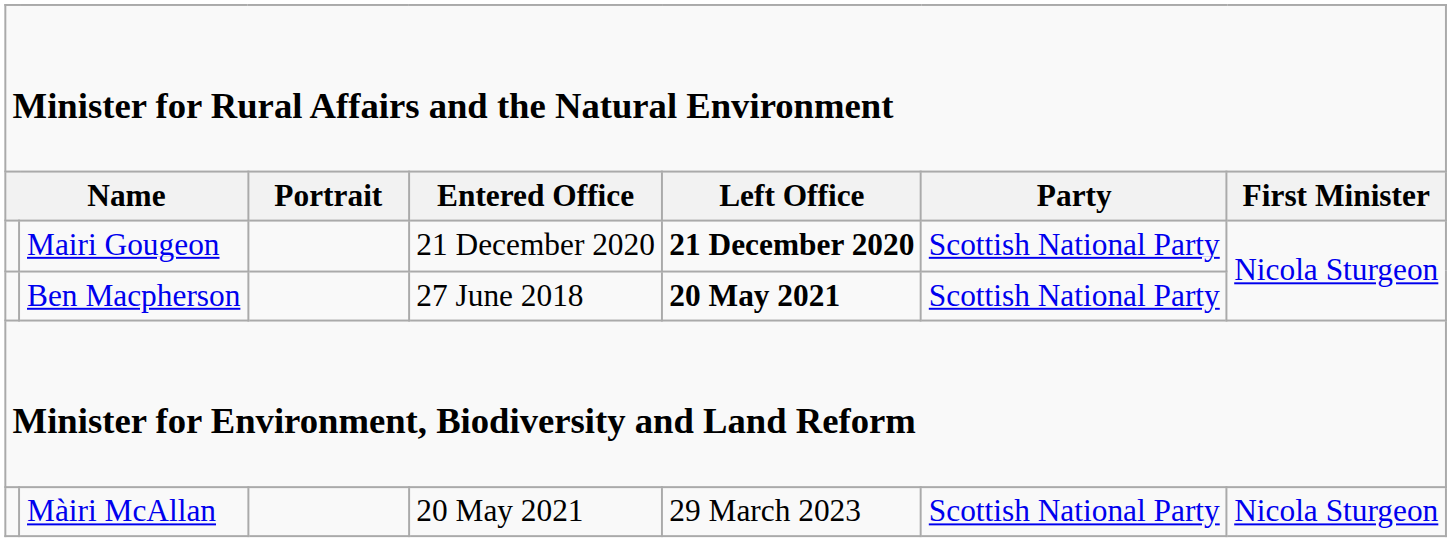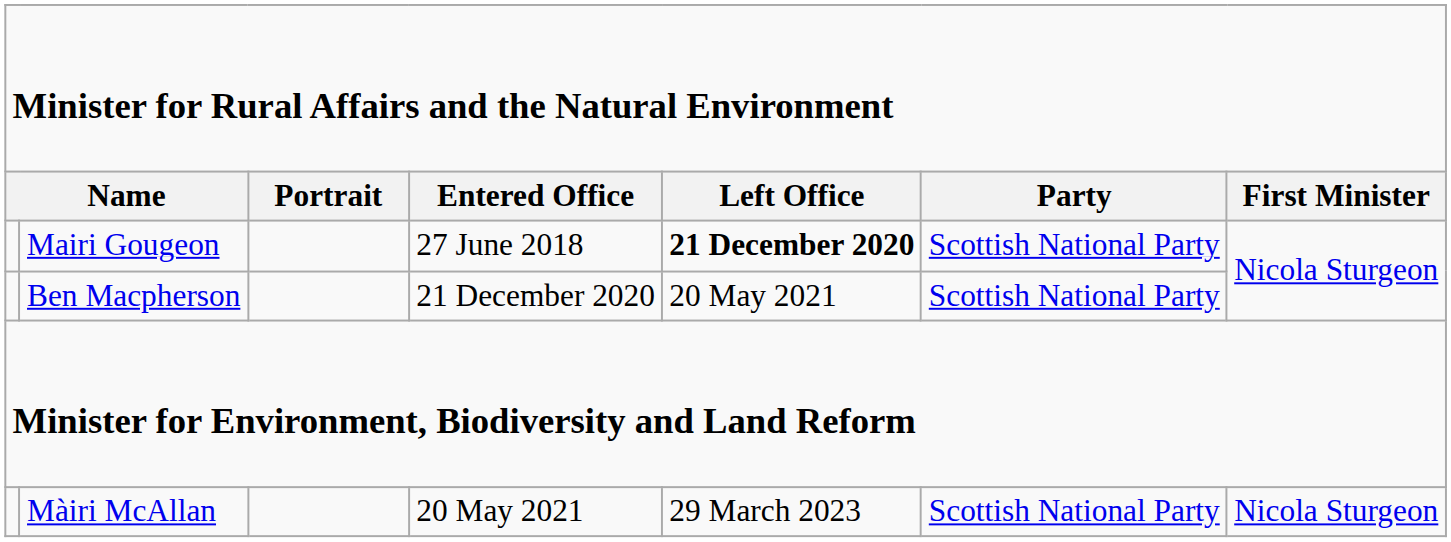(536, 245) 21 December 2020 -> (500, 245) 27 June 2018
(500, 295) 27 June 2018 -> (536, 295) 21 December 2020
(755, 295) bold -> (753, 295) normal
